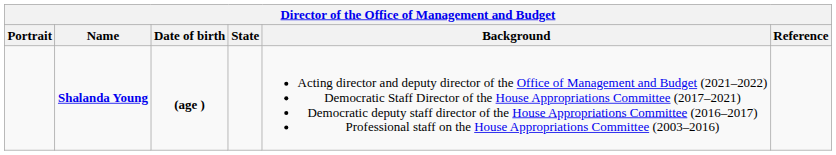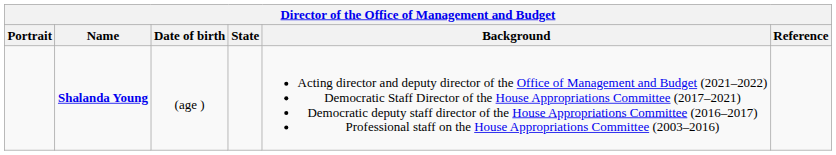(190, 105) bold -> (190, 105) normal
